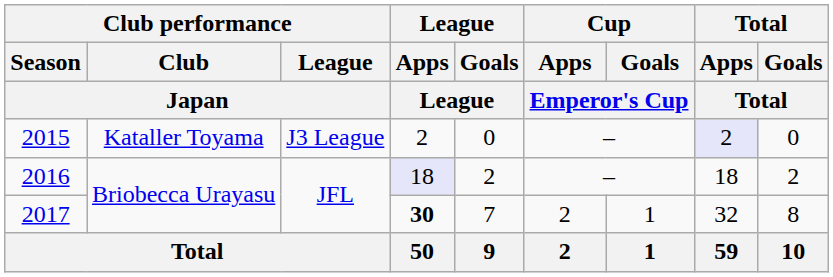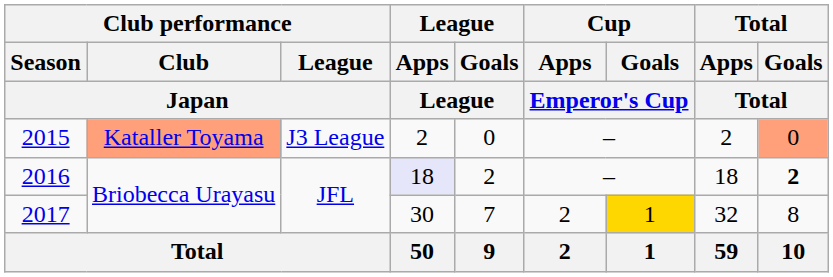(184, 137) no background -> (184, 137) lightsalmon background
(726, 137) lavender background -> (726, 137) no background
(793, 137) no background -> (793, 137) lightsalmon background
(793, 175) normal -> (793, 175) bold
(422, 213) bold -> (422, 213) normal
(650, 213) no background -> (650, 213) gold background
